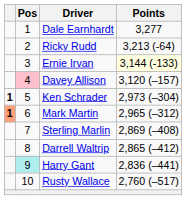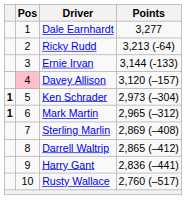(149, 63) lightyellow background -> (149, 63) no background
(10, 114) lightsalmon background -> (10, 114) no background
(27, 165) paleturquoise background -> (27, 165) no background
